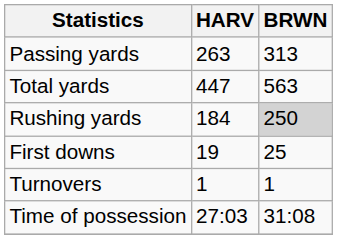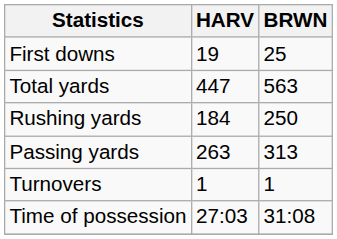rows swapped: (62, 151) <-> (74, 53)
(281, 119) lightgrey background -> (281, 119) no background
